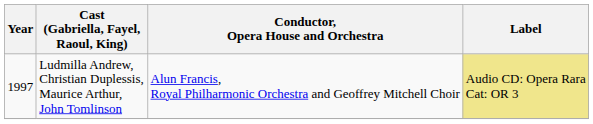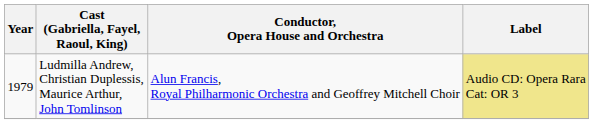(20, 86) 1997 -> (20, 86) 1979
